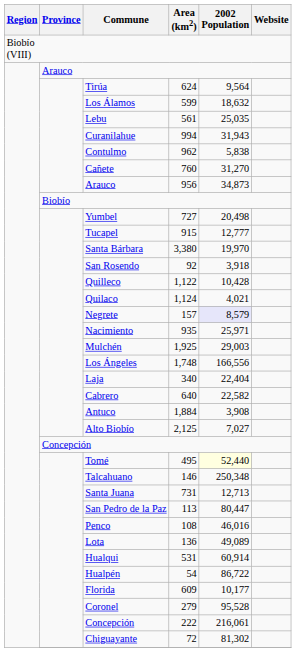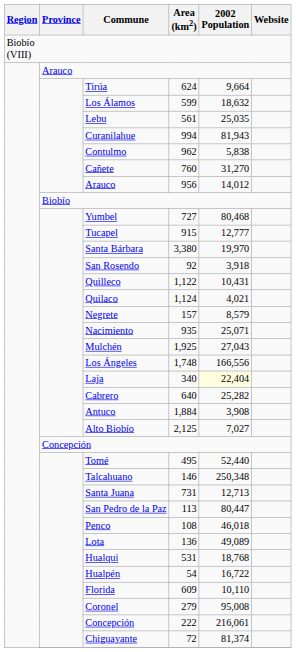(238, 87) 9,564 -> (238, 87) 9,664
(235, 135) 31,943 -> (235, 135) 81,943
(235, 184) 34,873 -> (235, 184) 14,012
(235, 217) 20,498 -> (235, 217) 80,468
(235, 282) 10,428 -> (235, 282) 10,431
(238, 314) lavender background -> (238, 314) no background
(235, 330) 25,971 -> (235, 330) 25,071
(235, 346) 29,003 -> (235, 346) 27,043
(235, 379) no background -> (235, 379) lightyellow background
(235, 395) 22,582 -> (235, 395) 25,282
(235, 460) lightyellow background -> (235, 460) no background
(235, 525) 46,016 -> (235, 525) 46,018
(235, 558) 60,914 -> (235, 558) 18,768
(235, 574) 86,722 -> (235, 574) 16,722
(235, 590) 10,177 -> (235, 590) 10,110
(235, 606) 95,528 -> (235, 606) 95,008
(235, 639) 81,302 -> (235, 639) 81,374
